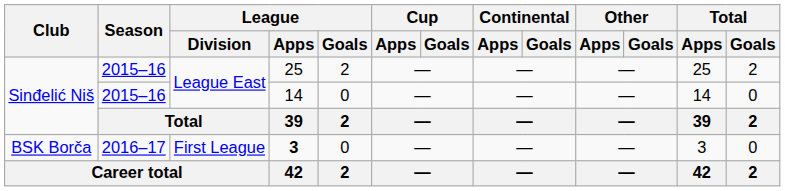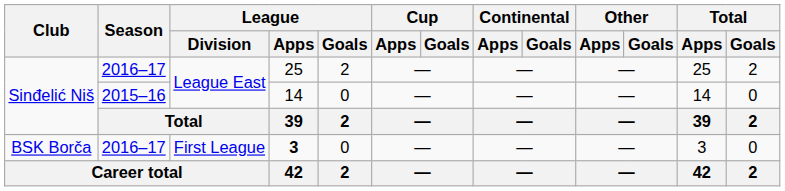(134, 70) 2015–16 -> (134, 70) 2016–17
